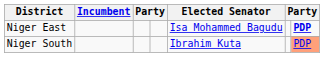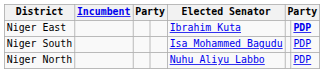(226, 29) Isa Mohammed Bagudu -> (205, 29) Ibrahim Kuta
(205, 45) Ibrahim Kuta -> (226, 45) Isa Mohammed Bagudu
(302, 45) lightsalmon background -> (302, 45) no background
+ row: (39, 61)
